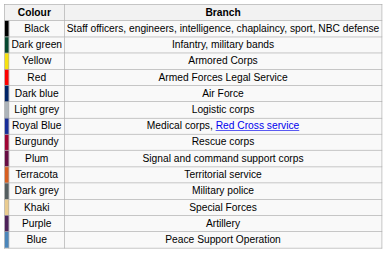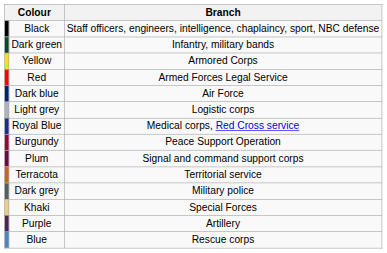(223, 142) Rescue corps -> (223, 142) Peace Support Operation
(223, 239) Peace Support Operation -> (223, 239) Rescue corps
